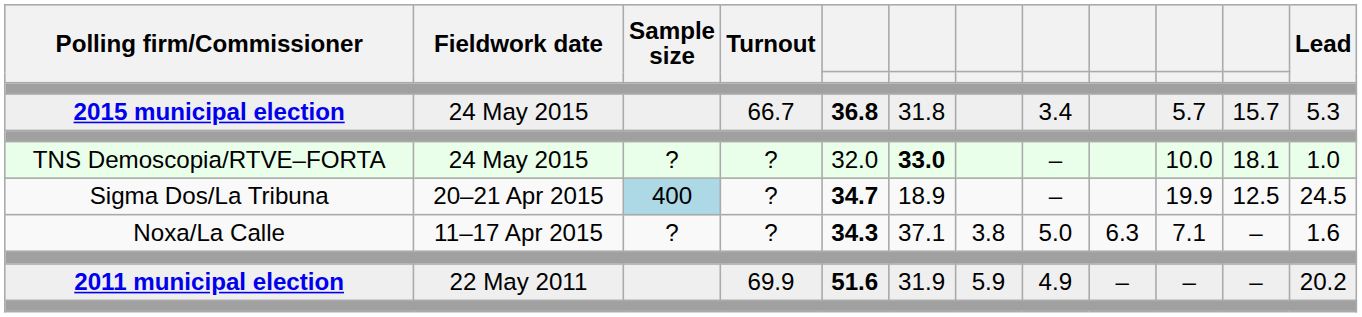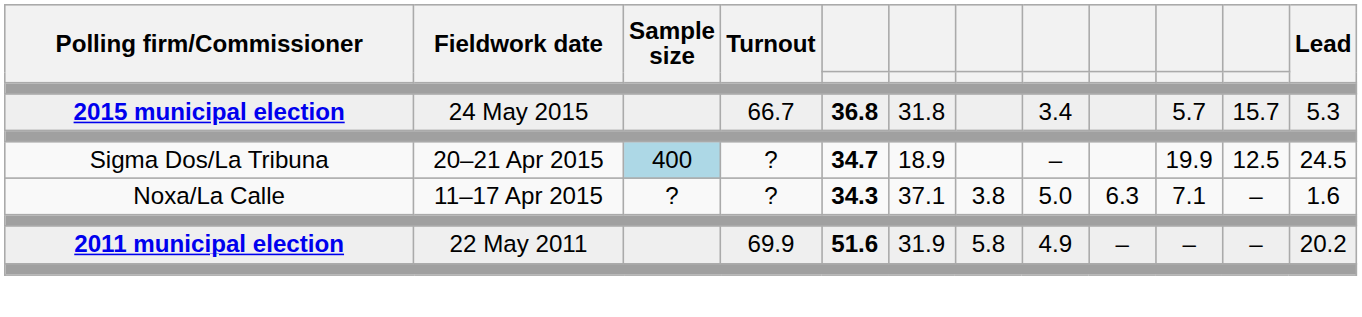- row: (209, 160)
(988, 281) 5.9 -> (988, 244) 5.8
